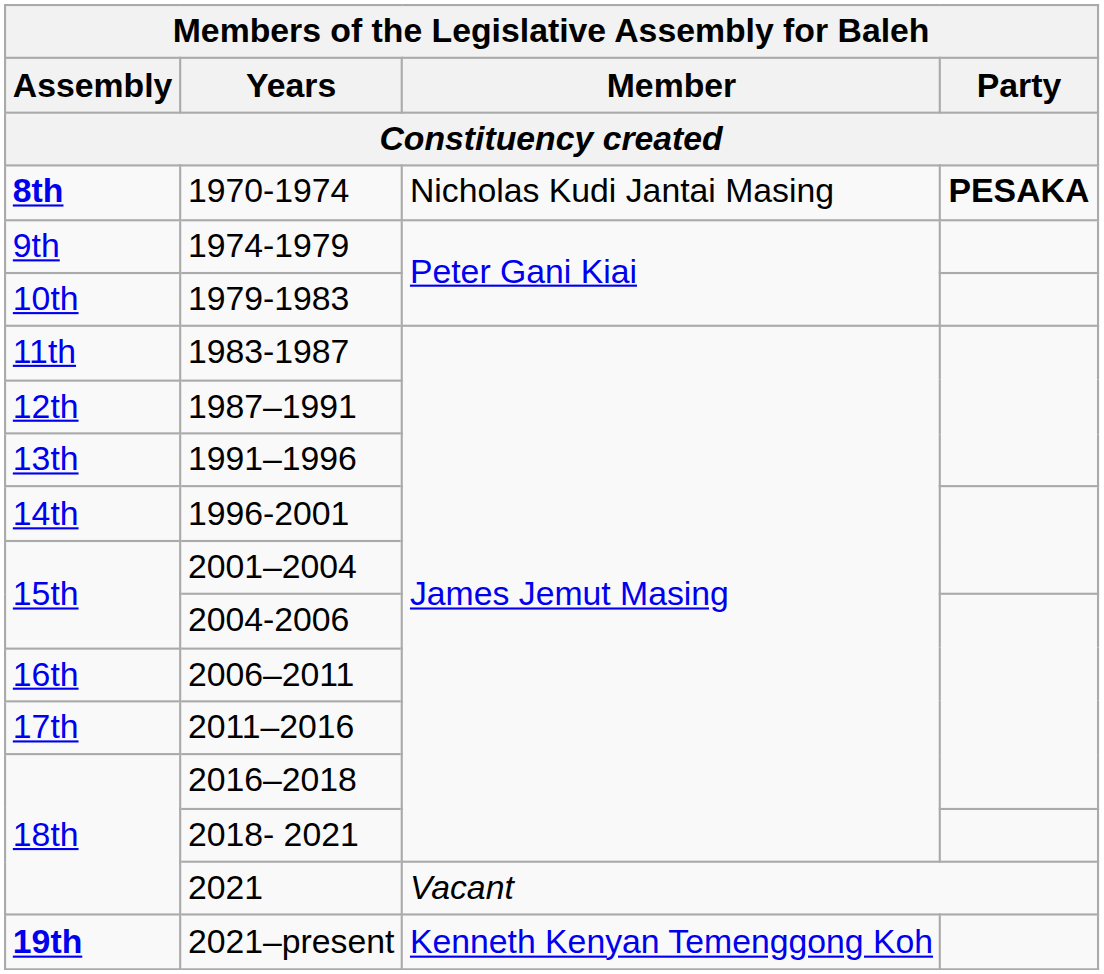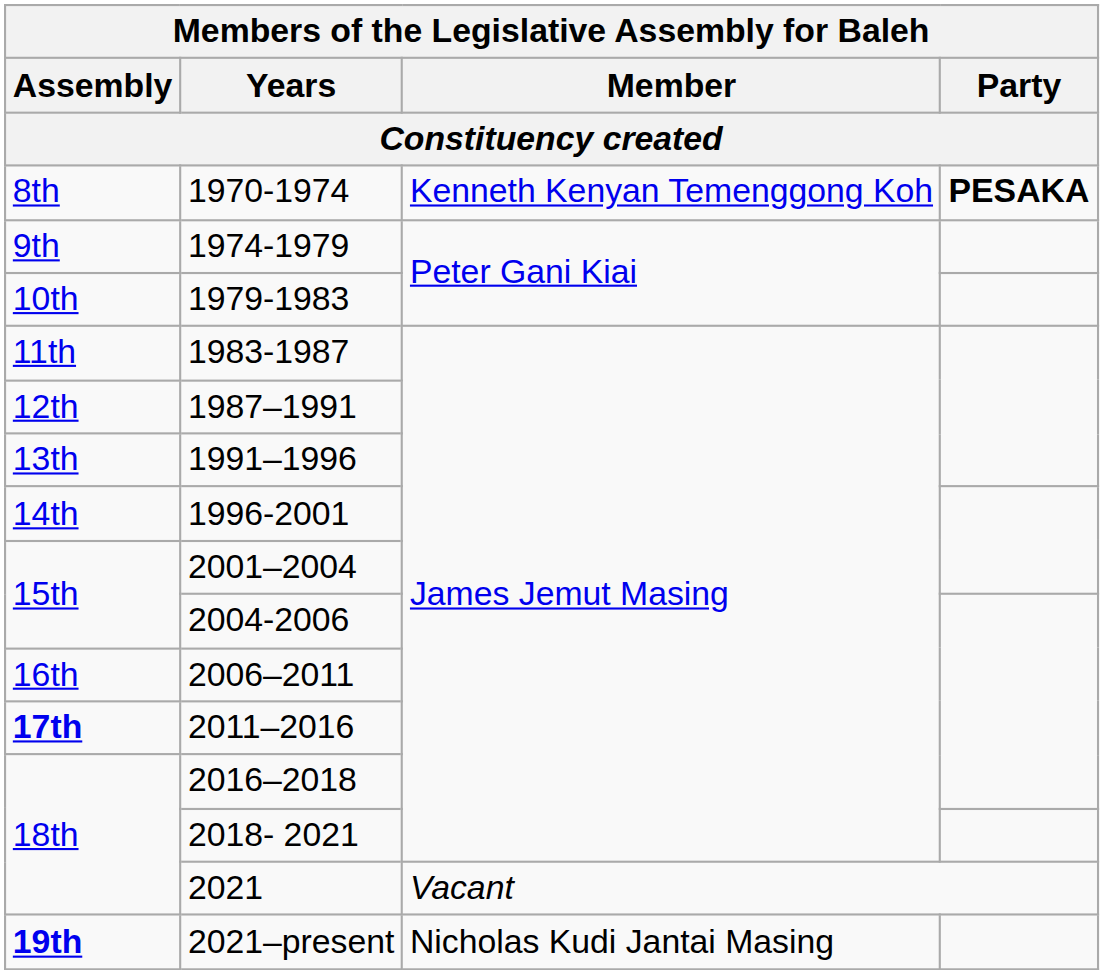(38, 191) bold -> (36, 191) normal
(622, 191) Nicholas Kudi Jantai Masing -> (671, 191) Kenneth Kenyan Temenggong Koh
(46, 727) normal -> (48, 727) bold
(671, 941) Kenneth Kenyan Temenggong Koh -> (622, 941) Nicholas Kudi Jantai Masing
